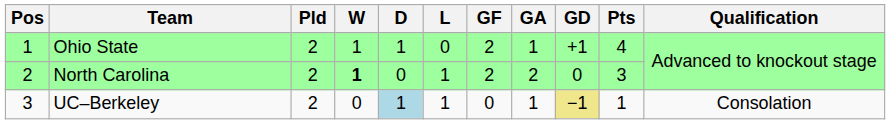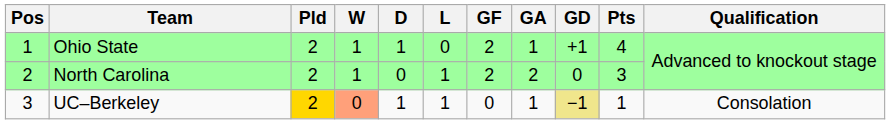(357, 75) bold -> (357, 75) normal
(313, 103) no background -> (313, 103) gold background
(357, 103) no background -> (357, 103) lightsalmon background
(401, 103) lightblue background -> (401, 103) no background
